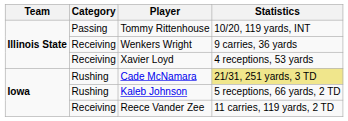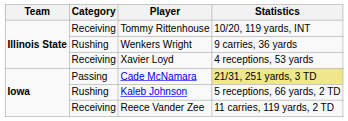(89, 28) Passing -> (94, 28) Receiving
(94, 44) Receiving -> (90, 44) Rushing
(90, 76) Rushing -> (89, 76) Passing
